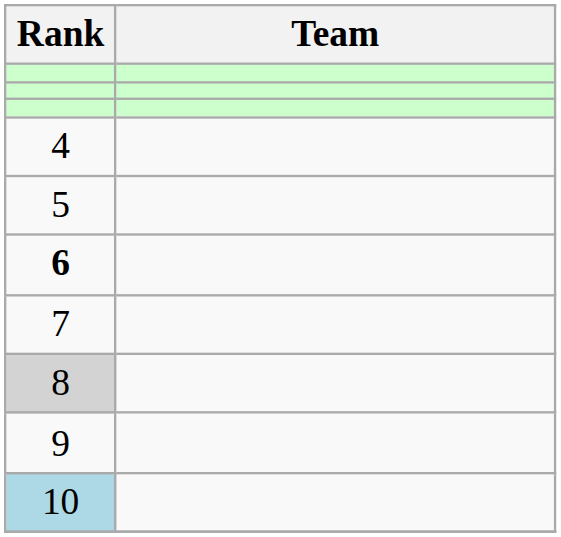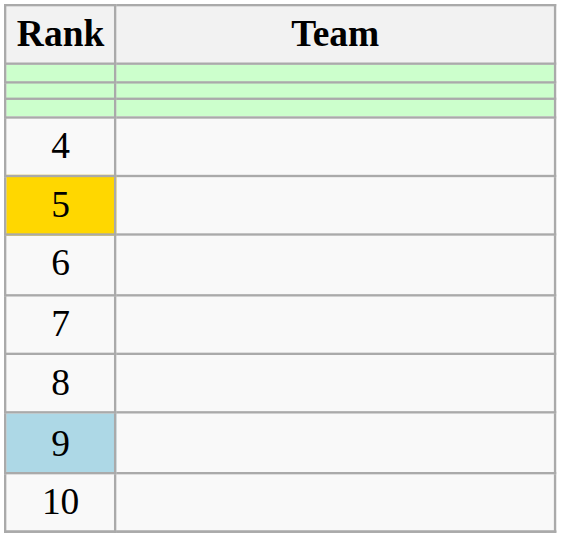(61, 204) no background -> (61, 204) gold background
(61, 264) bold -> (61, 264) normal
(61, 382) lightgrey background -> (61, 382) no background
(61, 442) no background -> (61, 442) lightblue background
(61, 501) lightblue background -> (61, 501) no background
